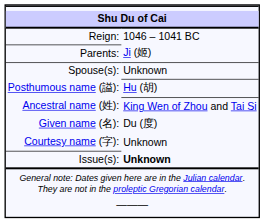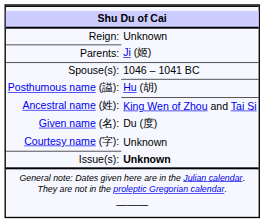(161, 36) 1046 – 1041 BC -> (145, 36) Unknown
(145, 71) Unknown -> (161, 71) 1046 – 1041 BC
